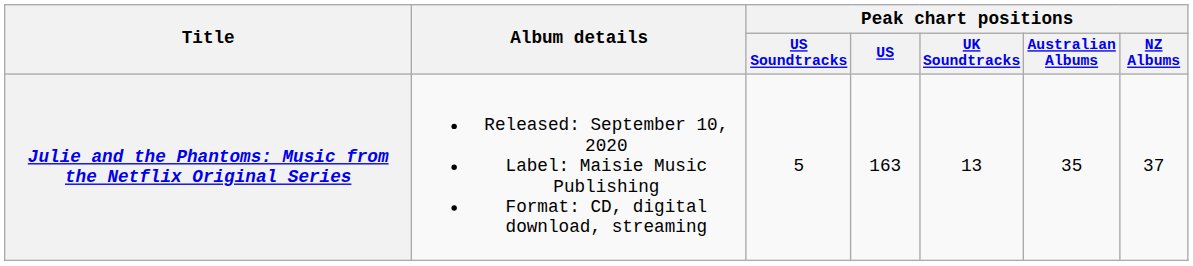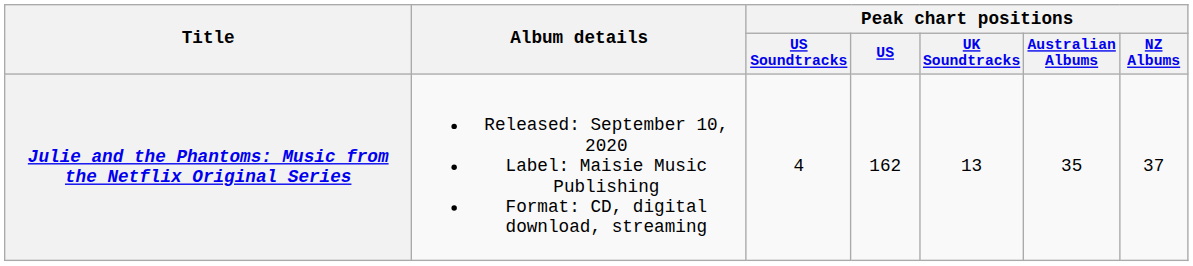(799, 167) 5 -> (799, 167) 4
(885, 167) 163 -> (885, 167) 162
